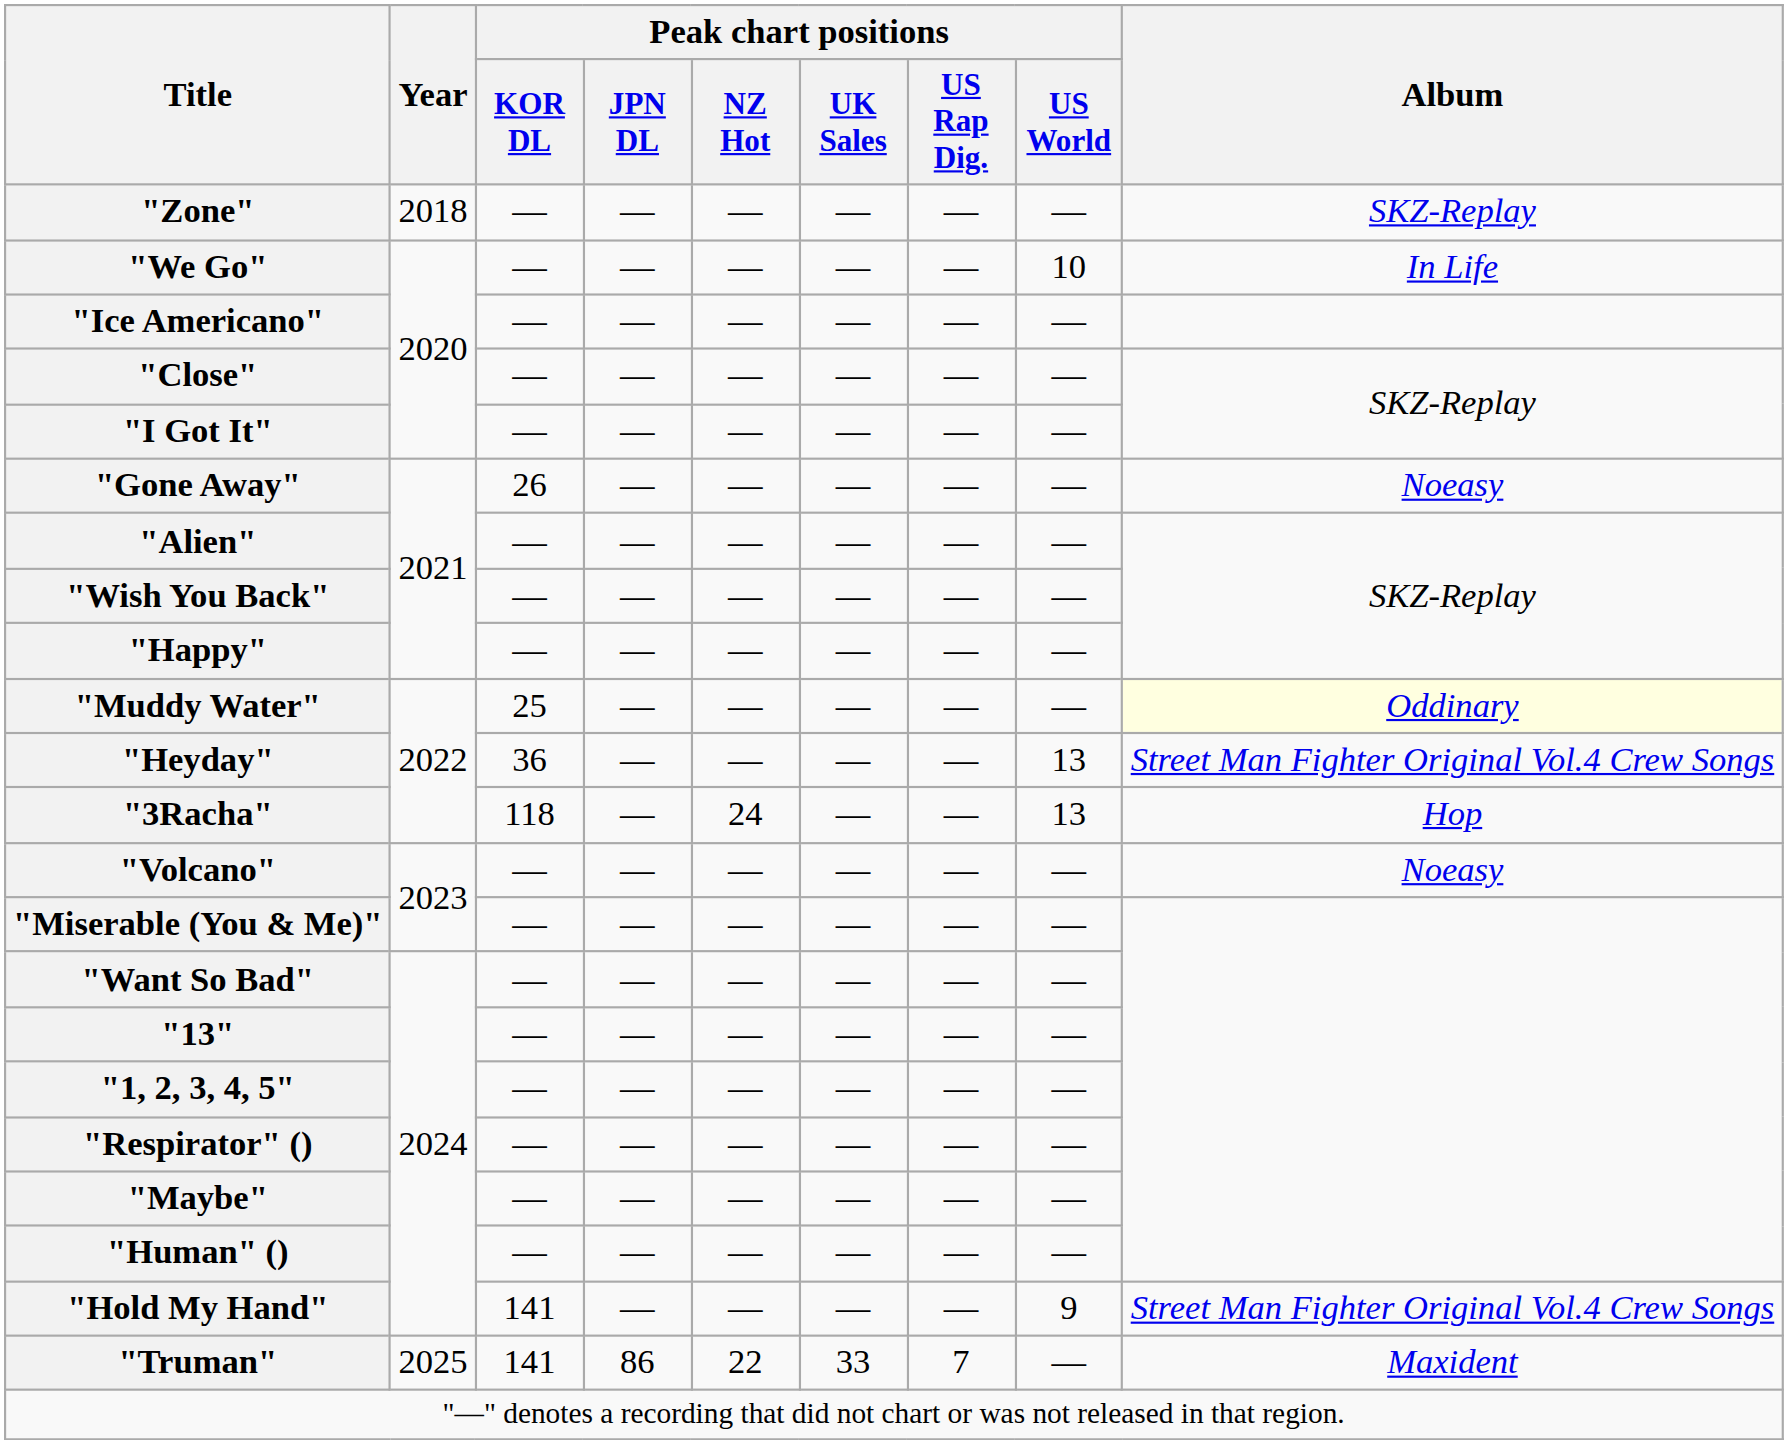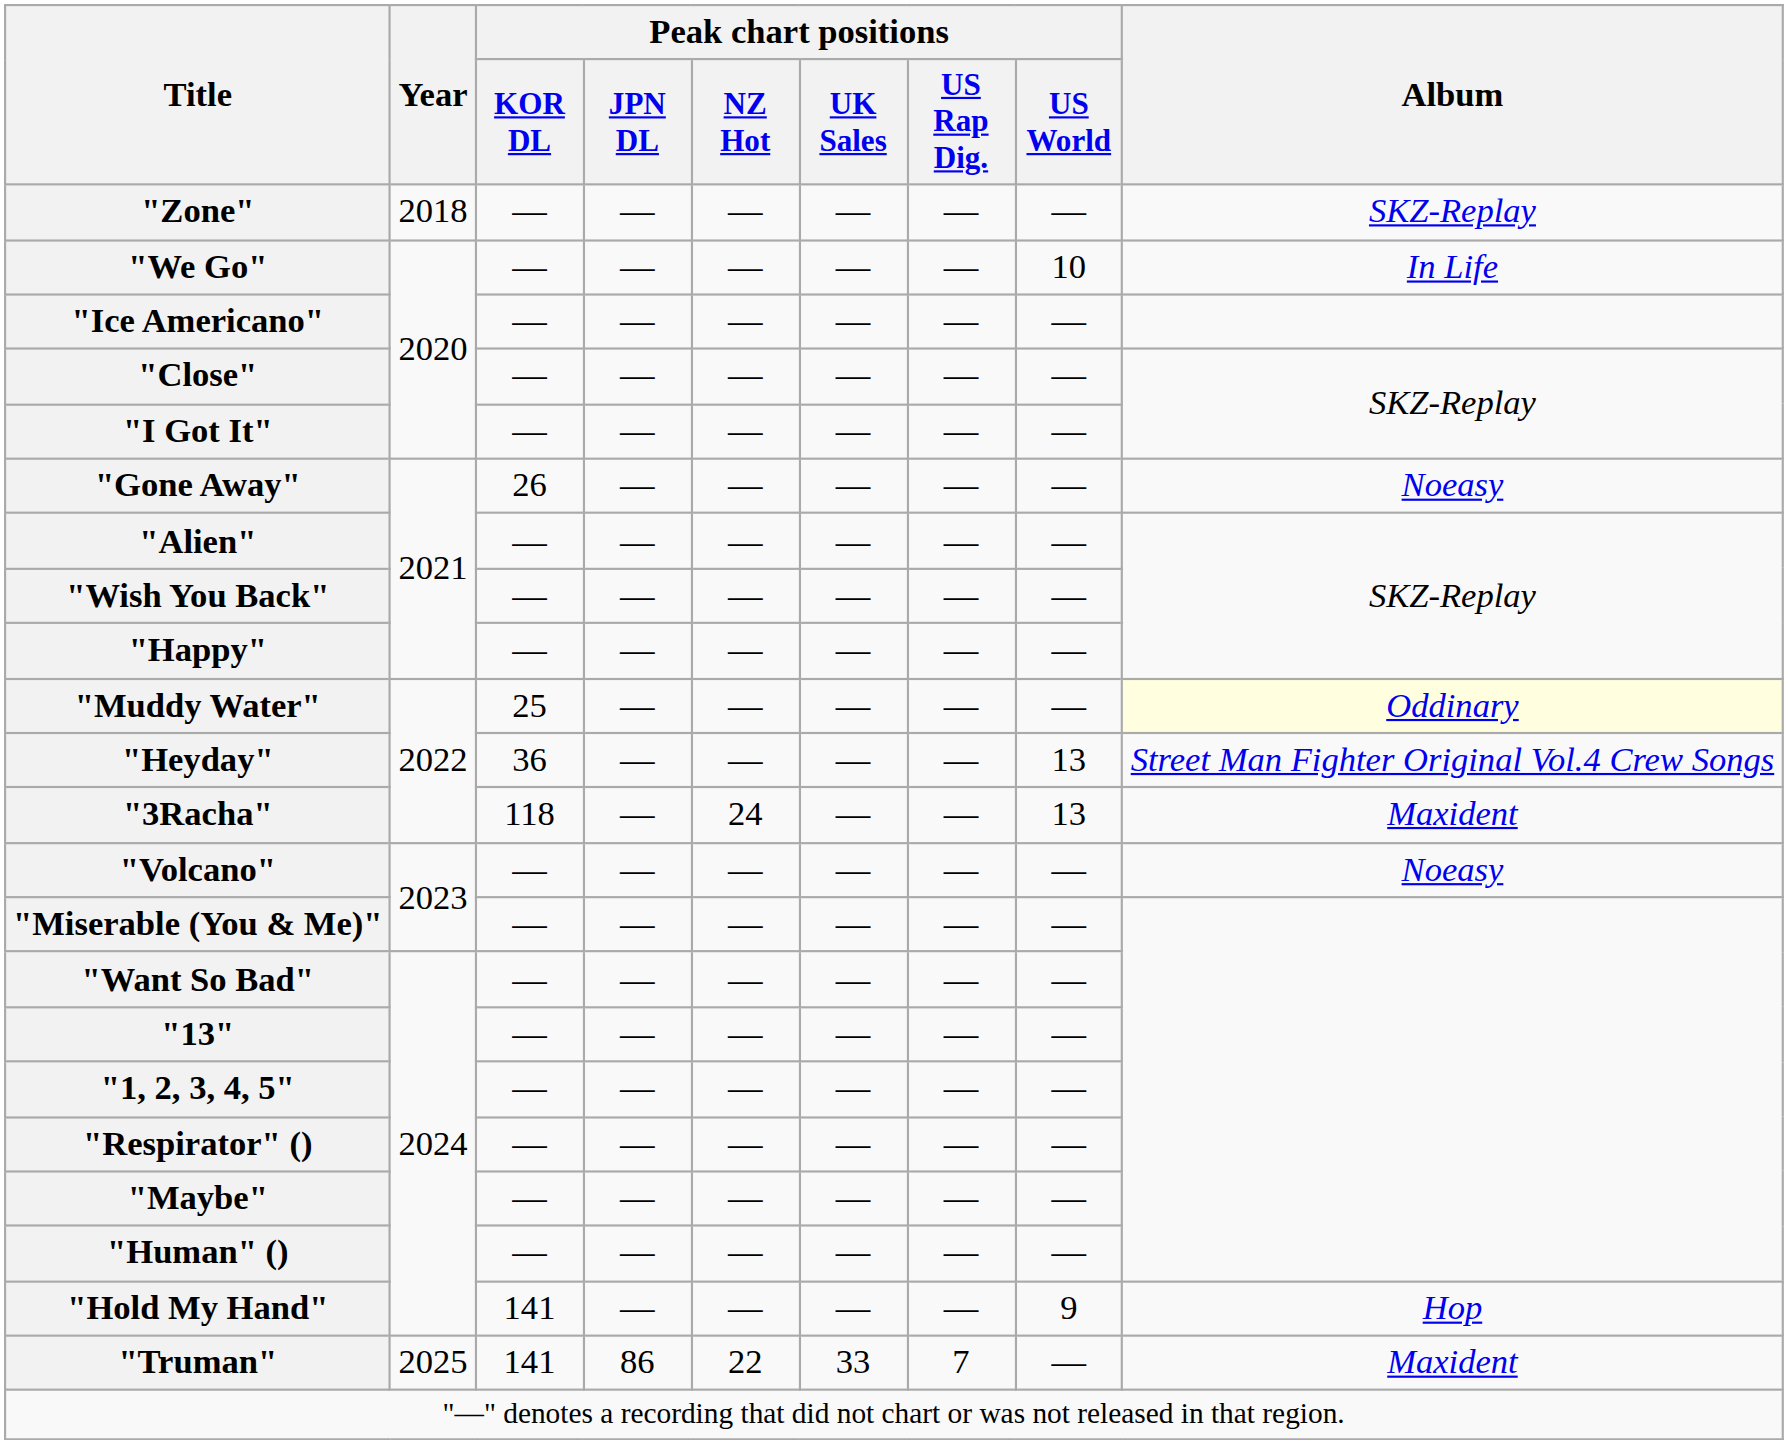(1452, 814) Hop -> (1452, 814) Maxident
(1452, 1307) Street Man Fighter Original Vol.4 Crew Songs -> (1452, 1307) Hop
